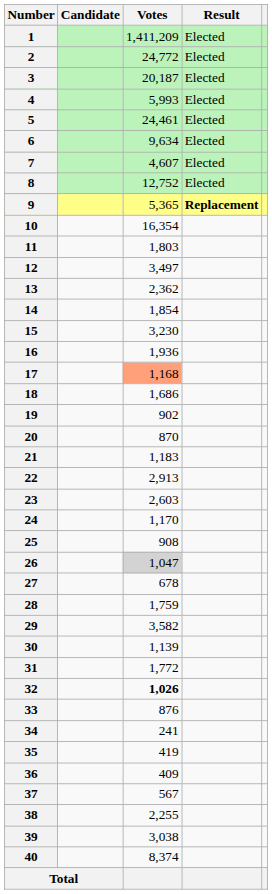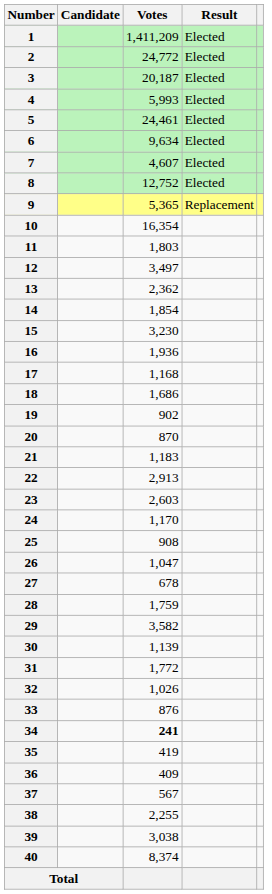(222, 204) bold -> (219, 204) normal
(164, 373) lightsalmon background -> (164, 373) no background
(164, 562) lightgrey background -> (164, 562) no background
(164, 688) bold -> (164, 688) normal
(169, 731) normal -> (169, 731) bold
